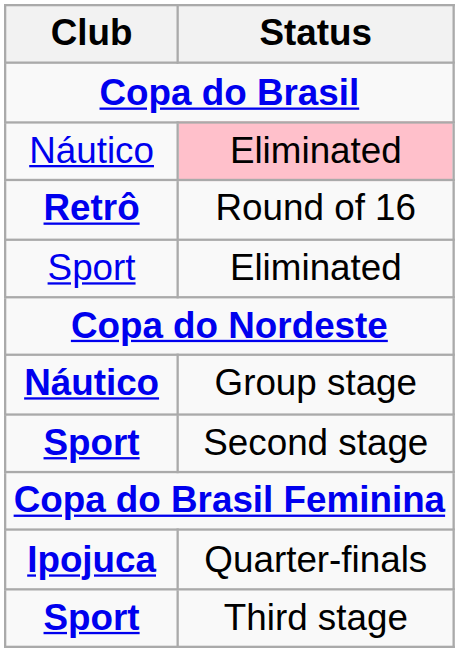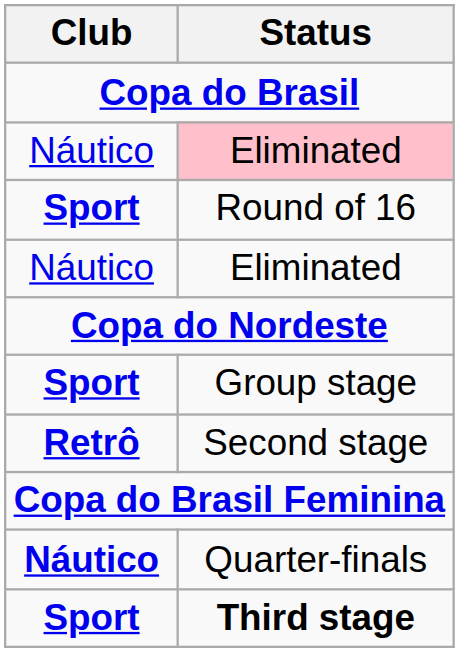(92, 208) Retrô -> (92, 208) Sport
(92, 267) Sport -> (92, 267) Náutico
(92, 383) Náutico -> (92, 383) Sport
(92, 442) Sport -> (92, 442) Retrô
(92, 558) Ipojuca -> (92, 558) Náutico
(316, 617) normal -> (316, 617) bold
